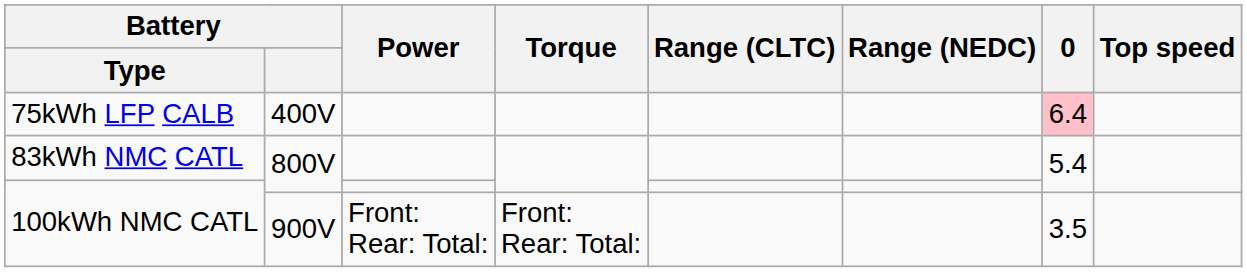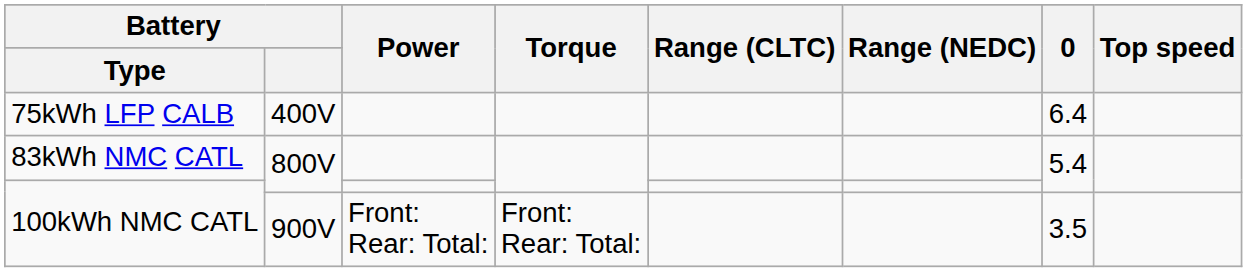(1068, 113) pink background -> (1068, 113) no background
